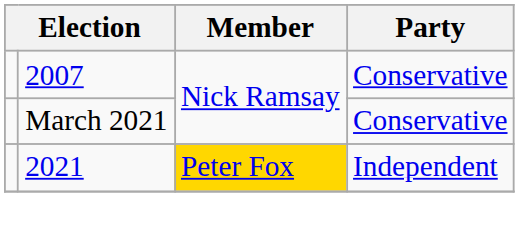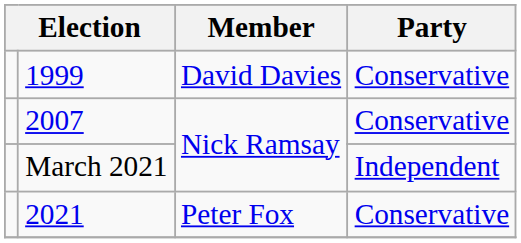+ row: (54, 74)
(430, 120) Conservative -> (427, 167) Independent
(237, 167) gold background -> (237, 213) no background
(425, 167) Independent -> (432, 213) Conservative
